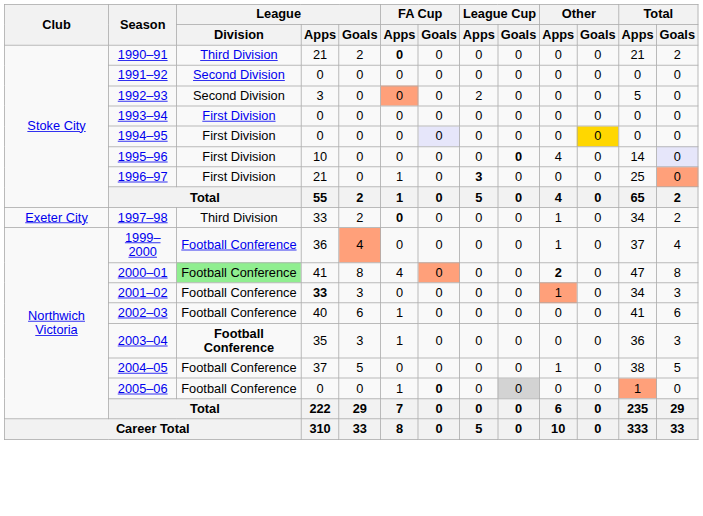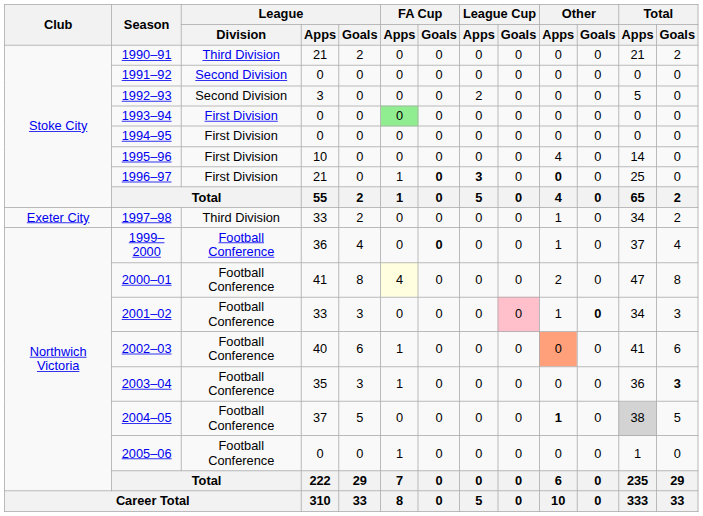(399, 55) bold -> (399, 55) normal
(399, 95) lightsalmon background -> (399, 95) no background
(399, 116) no background -> (399, 116) lightgreen background
(439, 136) lavender background -> (439, 136) no background
(598, 136) gold background -> (598, 136) no background
(518, 156) bold -> (518, 156) normal
(677, 156) lavender background -> (677, 156) no background
(439, 177) normal -> (439, 177) bold
(558, 177) normal -> (558, 177) bold
(677, 177) lightsalmon background -> (677, 177) no background
(399, 217) bold -> (399, 217) normal
(360, 245) lightsalmon background -> (360, 245) no background
(439, 245) normal -> (439, 245) bold
(239, 272) lightgreen background -> (241, 279) no background
(399, 272) no background -> (399, 279) lightyellow background
(439, 272) lightsalmon background -> (439, 279) no background
(558, 272) bold -> (558, 279) normal
(320, 292) bold -> (320, 314) normal
(518, 292) no background -> (518, 314) pink background
(558, 292) lightsalmon background -> (558, 314) no background
(598, 292) normal -> (598, 314) bold
(558, 313) no background -> (558, 349) lightsalmon background
(239, 340) bold -> (241, 383) normal
(677, 340) normal -> (677, 383) bold
(558, 368) normal -> (558, 418) bold
(638, 368) no background -> (638, 418) lightgrey background
(439, 388) bold -> (439, 453) normal
(518, 388) lightgrey background -> (518, 453) no background
(638, 388) lightsalmon background -> (638, 453) no background
